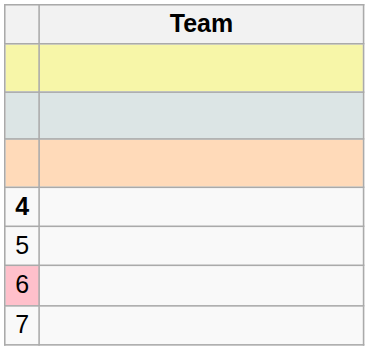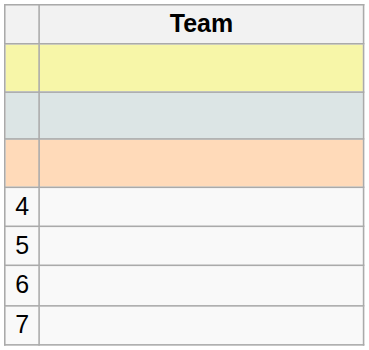(22, 206) bold -> (22, 206) normal
(22, 285) pink background -> (22, 285) no background
